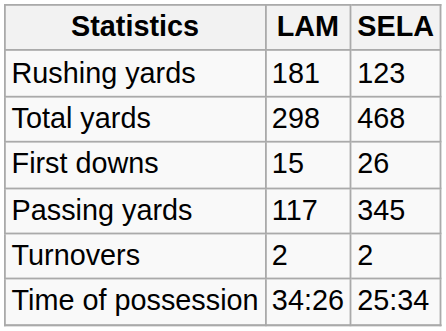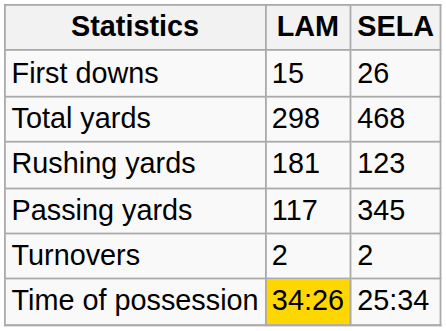rows swapped: (85, 164) <-> (104, 73)
(308, 301) no background -> (308, 301) gold background
